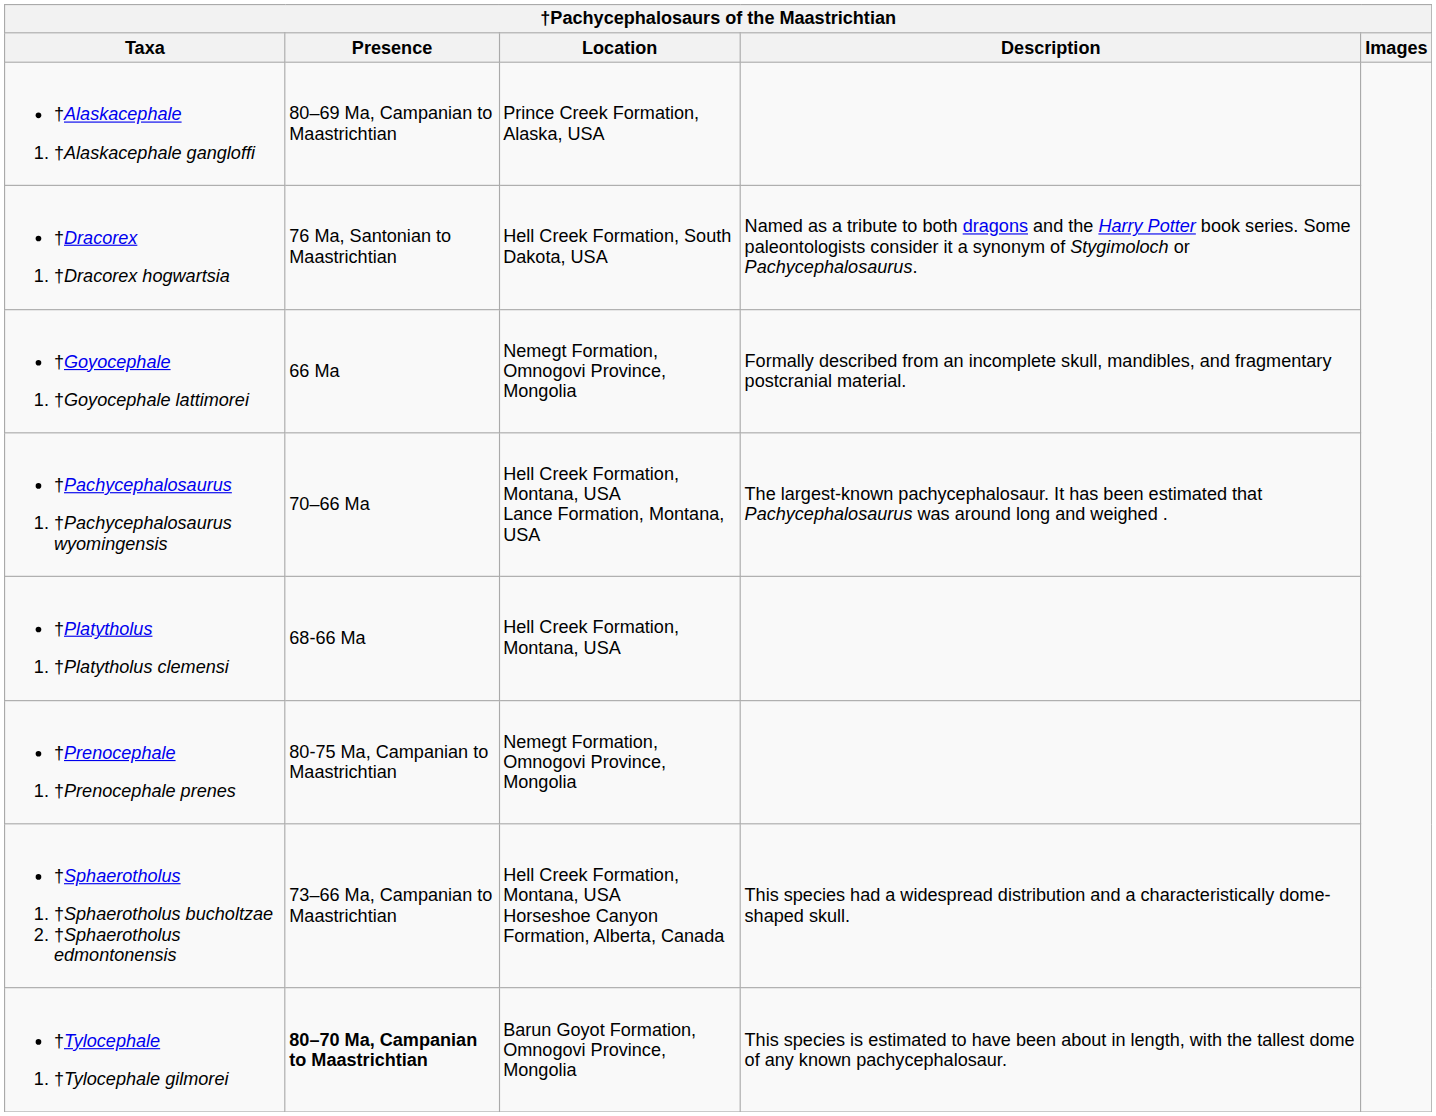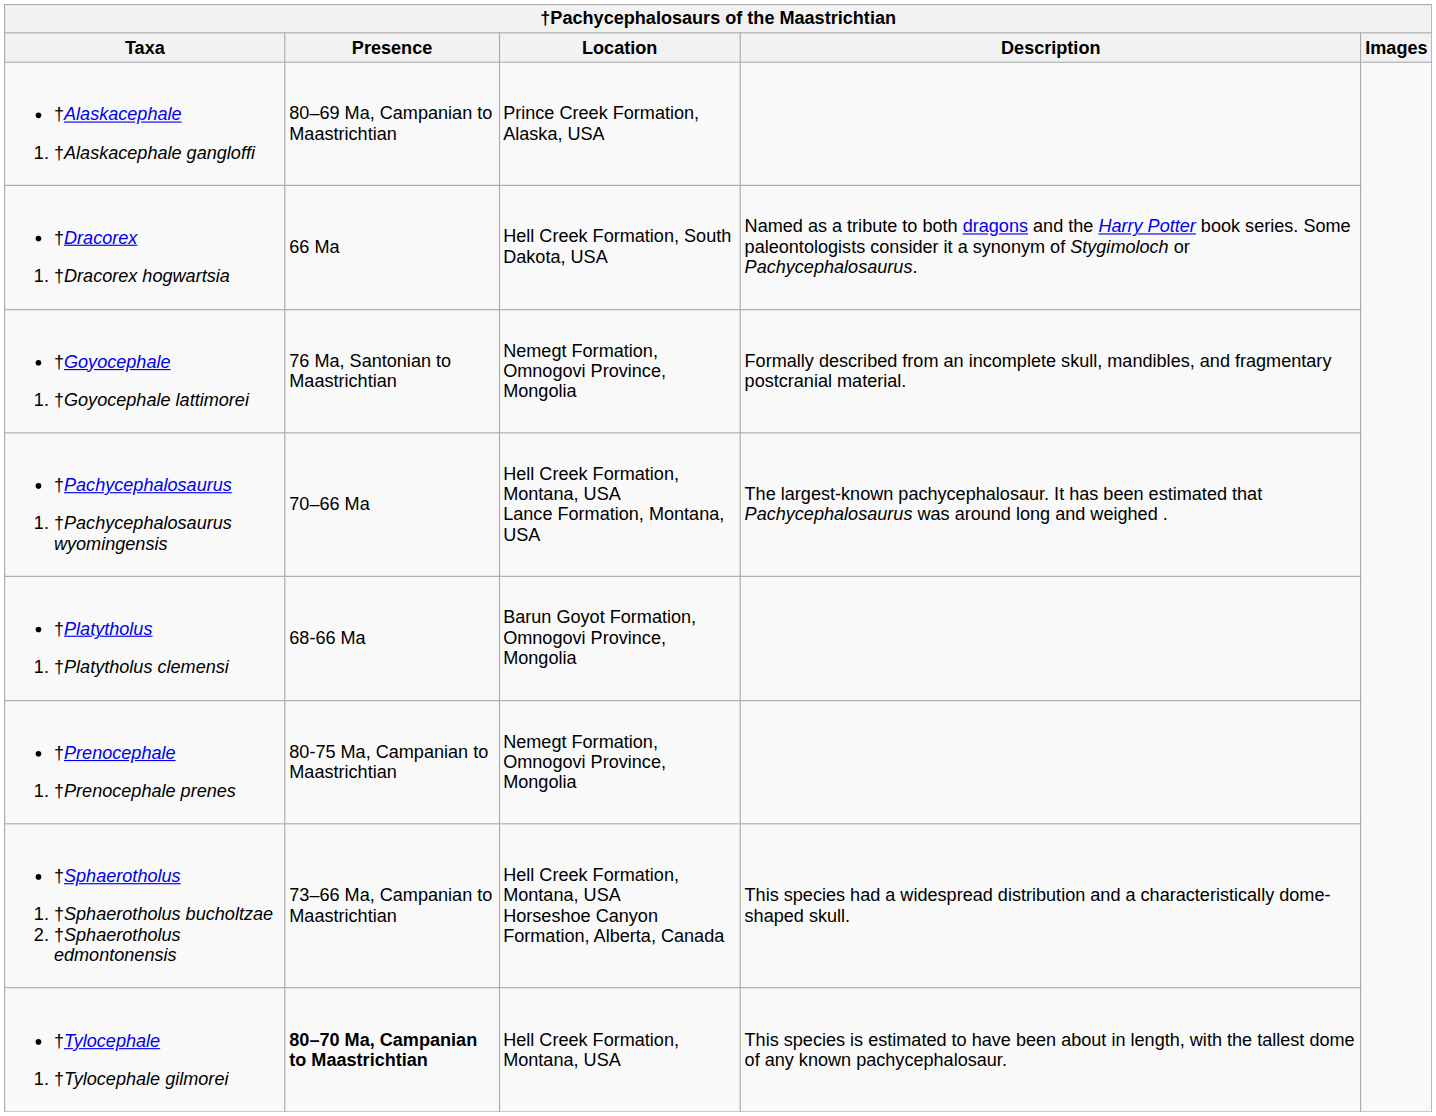(370, 247) 76 Ma, Santonian to Maastrichtian -> (314, 247) 66 Ma
(314, 370) 66 Ma -> (370, 370) 76 Ma, Santonian to Maastrichtian
(591, 638) Hell Creek Formation, Montana, USA -> (600, 638) Barun Goyot Formation, Omnogovi Province, Mongolia
(600, 1049) Barun Goyot Formation, Omnogovi Province, Mongolia -> (591, 1049) Hell Creek Formation, Montana, USA
